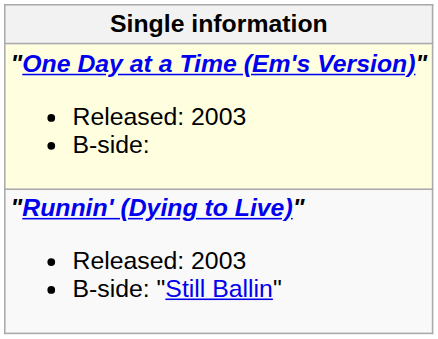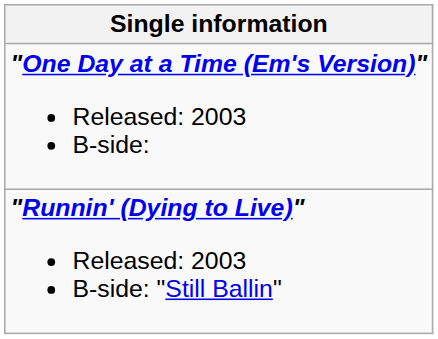(219, 104) lightyellow background -> (219, 104) no background
